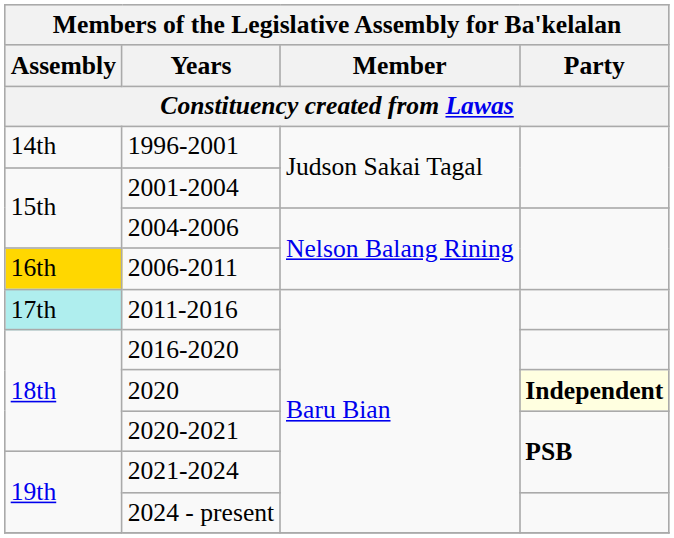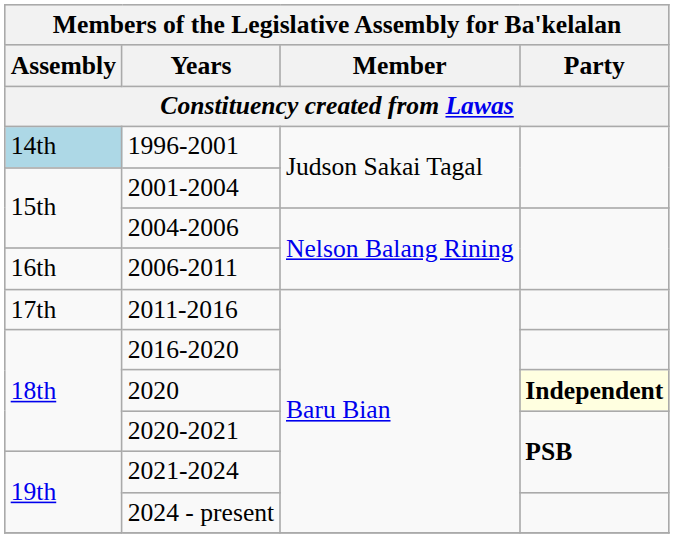(33, 146) no background -> (33, 146) lightblue background
(33, 268) gold background -> (33, 268) no background
(33, 308) paleturquoise background -> (33, 308) no background
